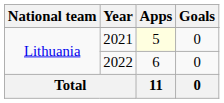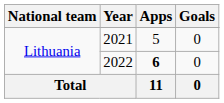(156, 39) lightyellow background -> (156, 39) no background
(156, 62) normal -> (156, 62) bold
